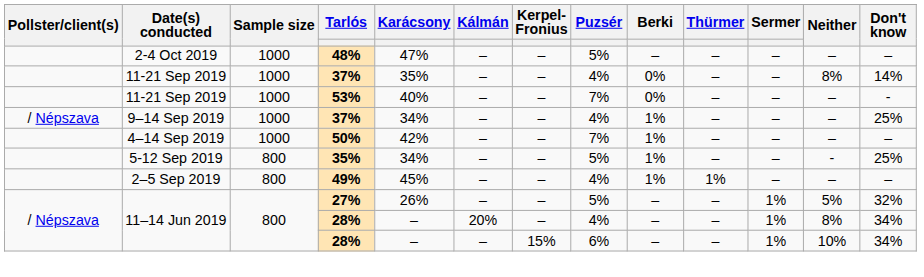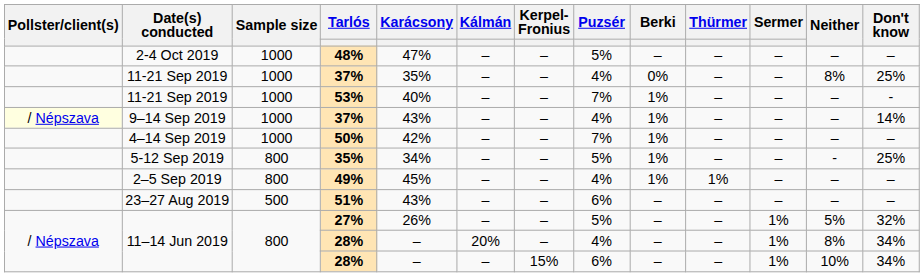(888, 77) 14% -> (891, 77) 25%
(655, 97) 0% -> (658, 97) 1%
(63, 118) no background -> (63, 118) lightyellow background
(414, 118) 34% -> (417, 118) 43%
(888, 118) 25% -> (891, 118) 14%
+ row: (177, 200)
